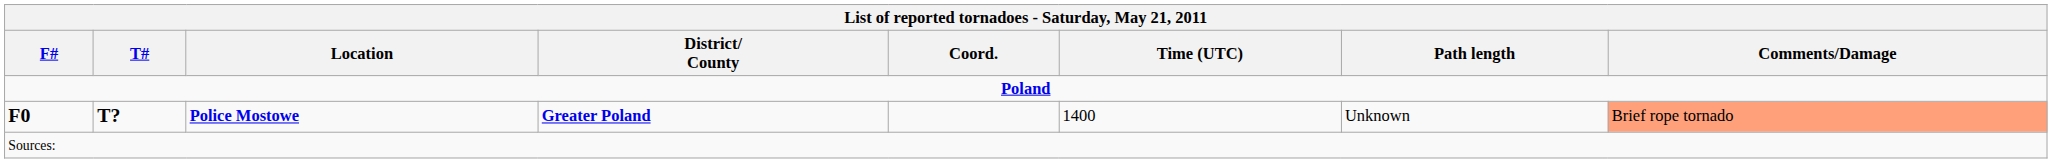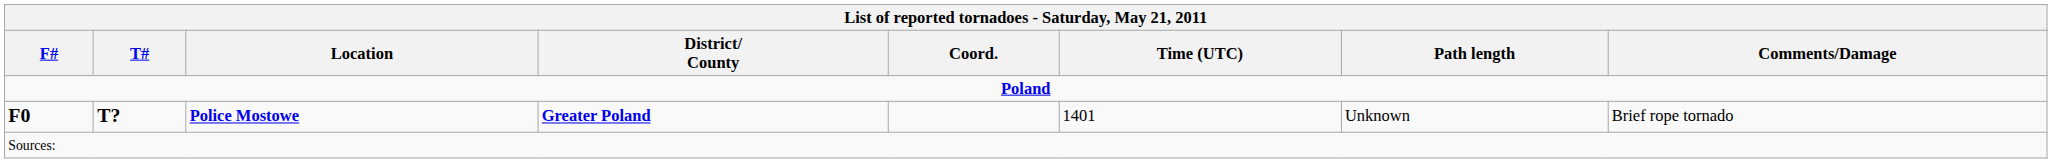(1079, 116) 1400 -> (1079, 116) 1401
(1673, 116) lightsalmon background -> (1673, 116) no background
